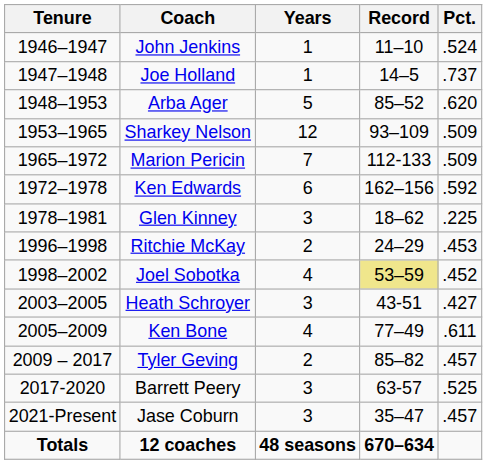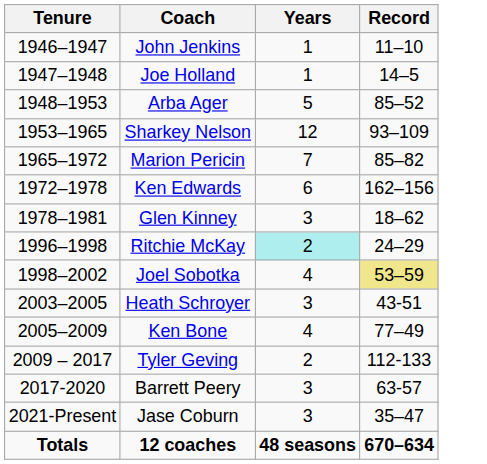- column: (460, 18)
(399, 160) 112-133 -> (399, 160) 85–82
(308, 246) no background -> (308, 246) paleturquoise background
(399, 359) 85–82 -> (399, 359) 112-133
